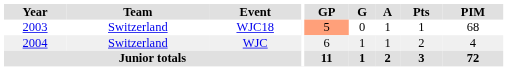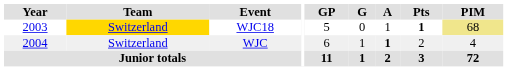(138, 27) no background -> (138, 27) gold background
(327, 27) lightsalmon background -> (327, 27) no background
(421, 27) normal -> (421, 27) bold
(473, 27) no background -> (473, 27) khaki background
(388, 43) normal -> (388, 43) bold
